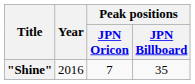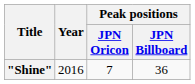(161, 69) 35 -> (161, 69) 36
